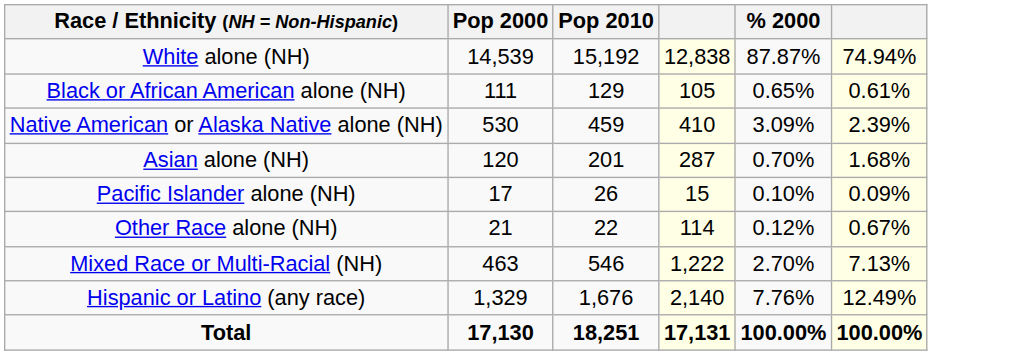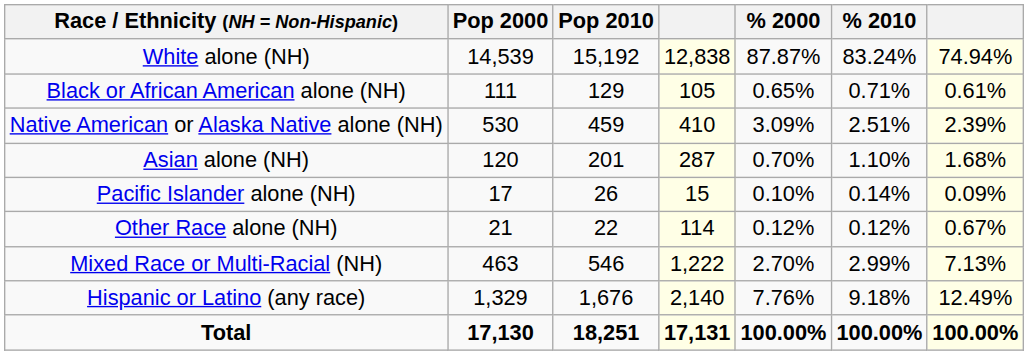+ column: (879, 21)
